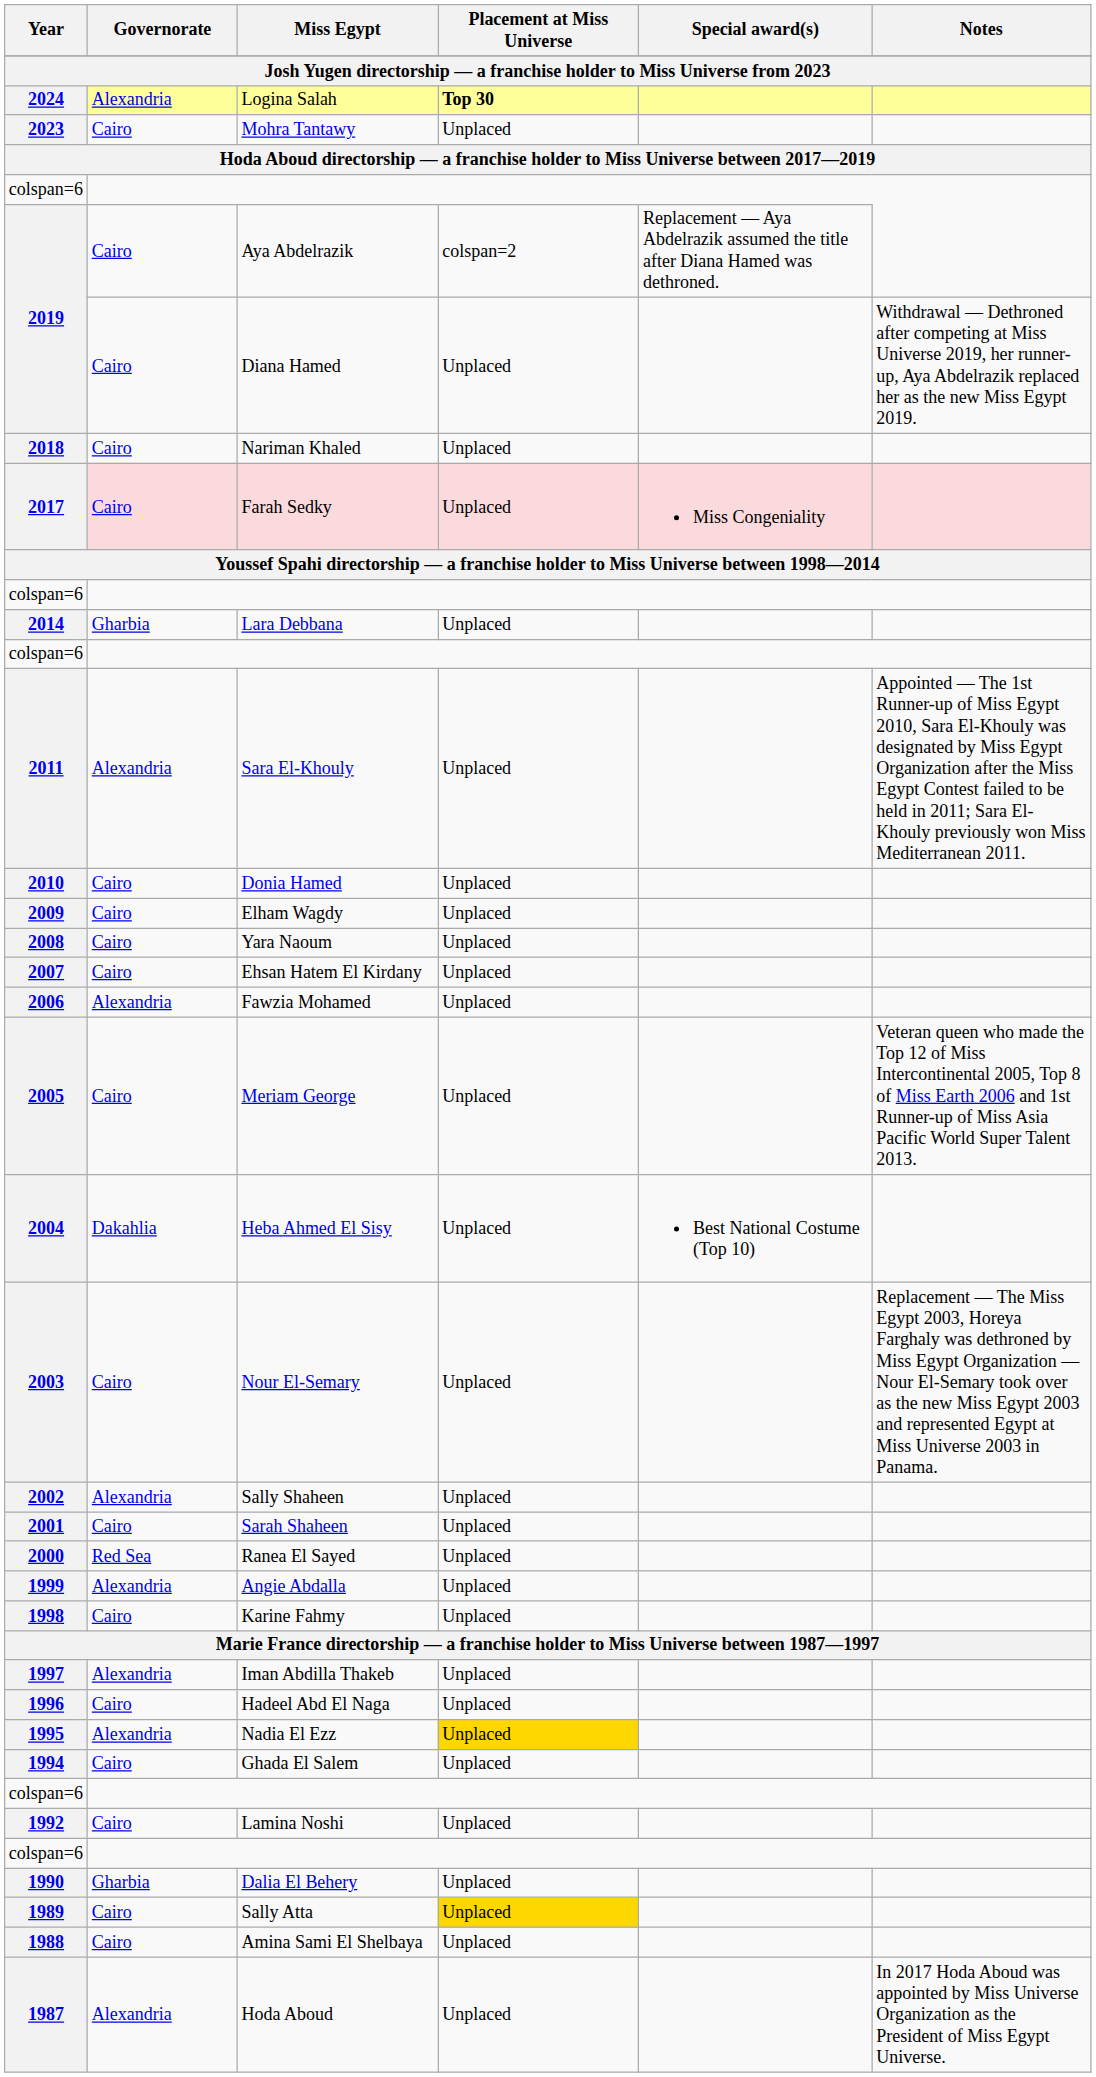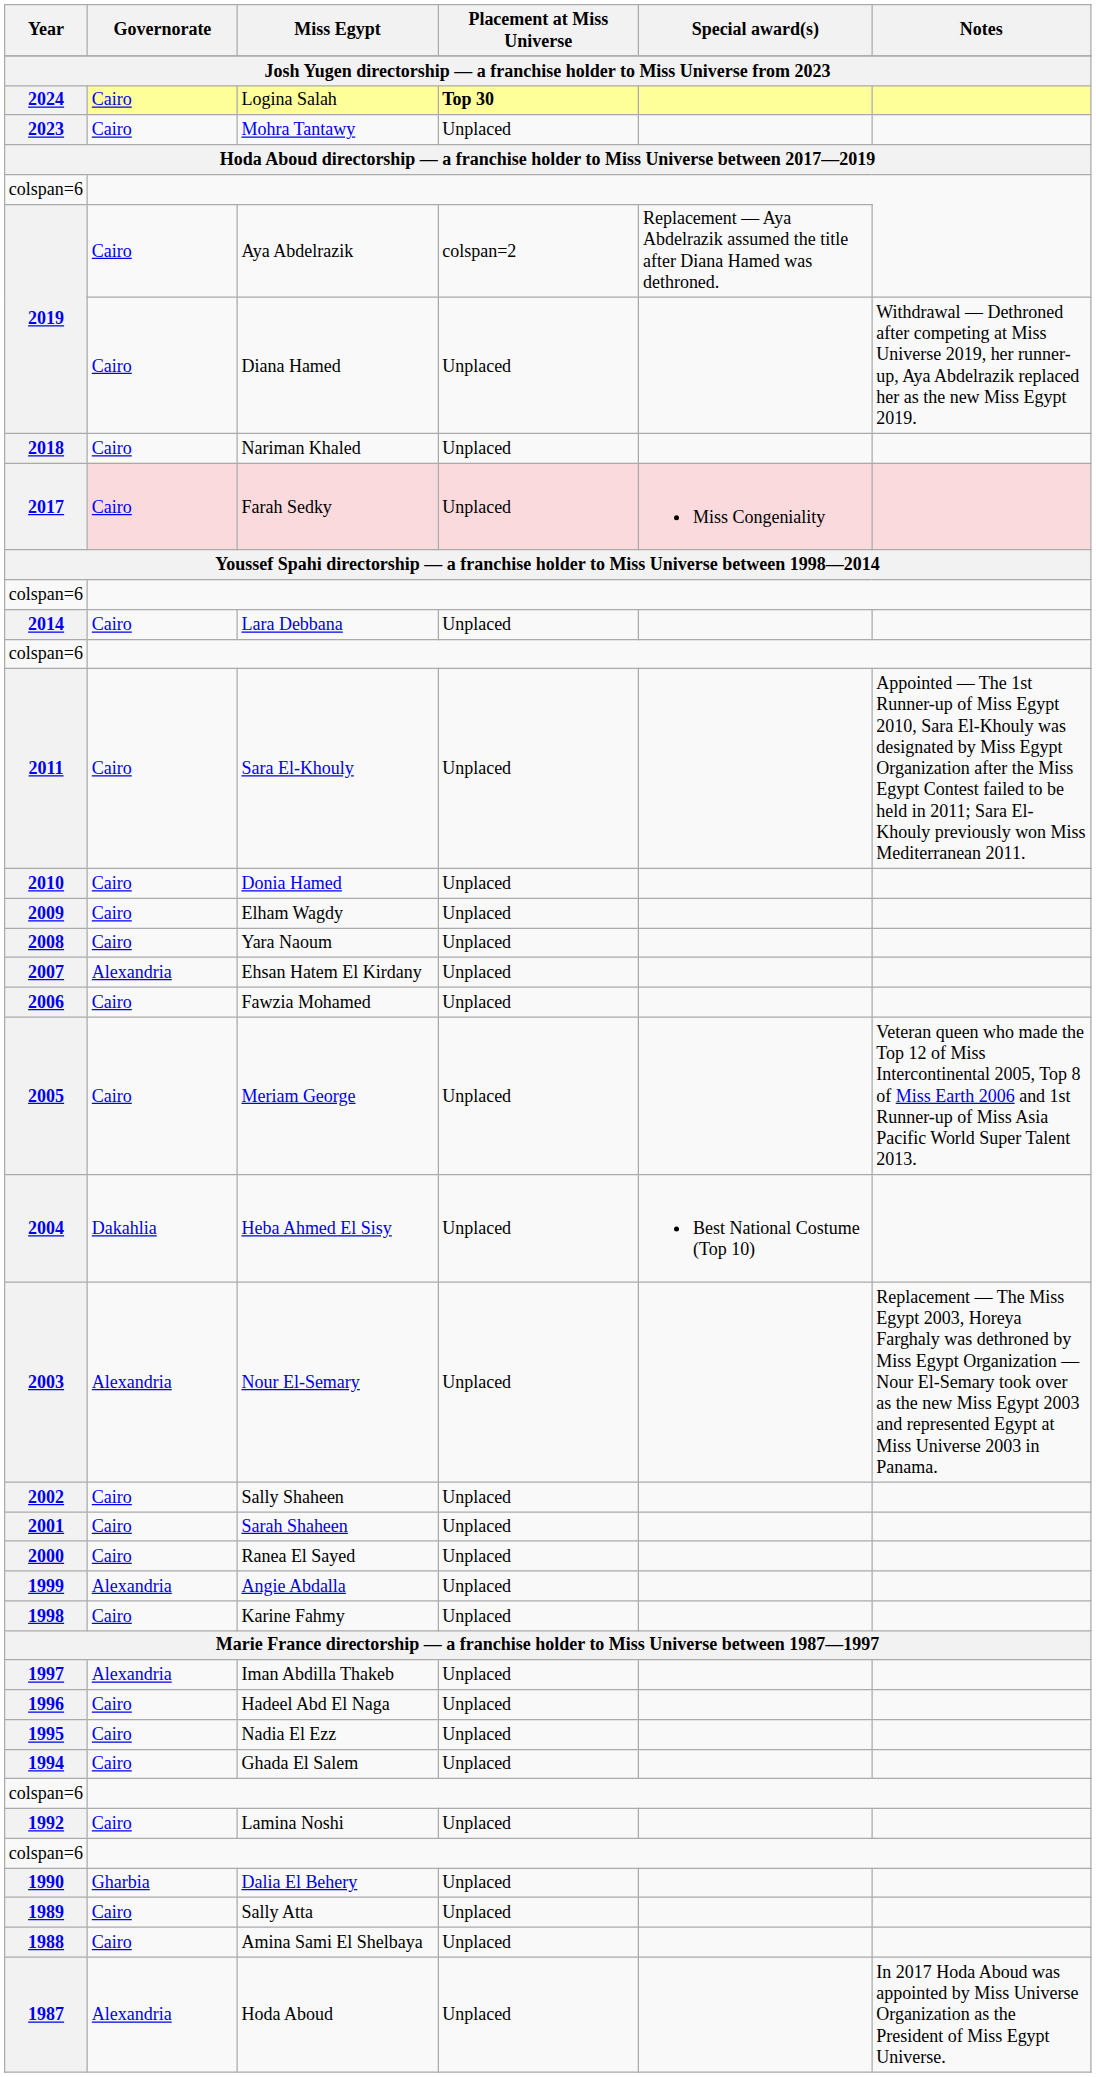(132, 100) Alexandria -> (112, 100) Cairo
(121, 624) Gharbia -> (112, 624) Cairo
(132, 768) Alexandria -> (112, 768) Cairo
(112, 972) Cairo -> (132, 972) Alexandria
(132, 1002) Alexandria -> (112, 1002) Cairo
(112, 1382) Cairo -> (132, 1382) Alexandria
(132, 1496) Alexandria -> (112, 1496) Cairo
(122, 1556) Red Sea -> (112, 1556) Cairo
(132, 1734) Alexandria -> (112, 1734) Cairo
(477, 1734) gold background -> (477, 1734) no background
(477, 1912) gold background -> (477, 1912) no background
